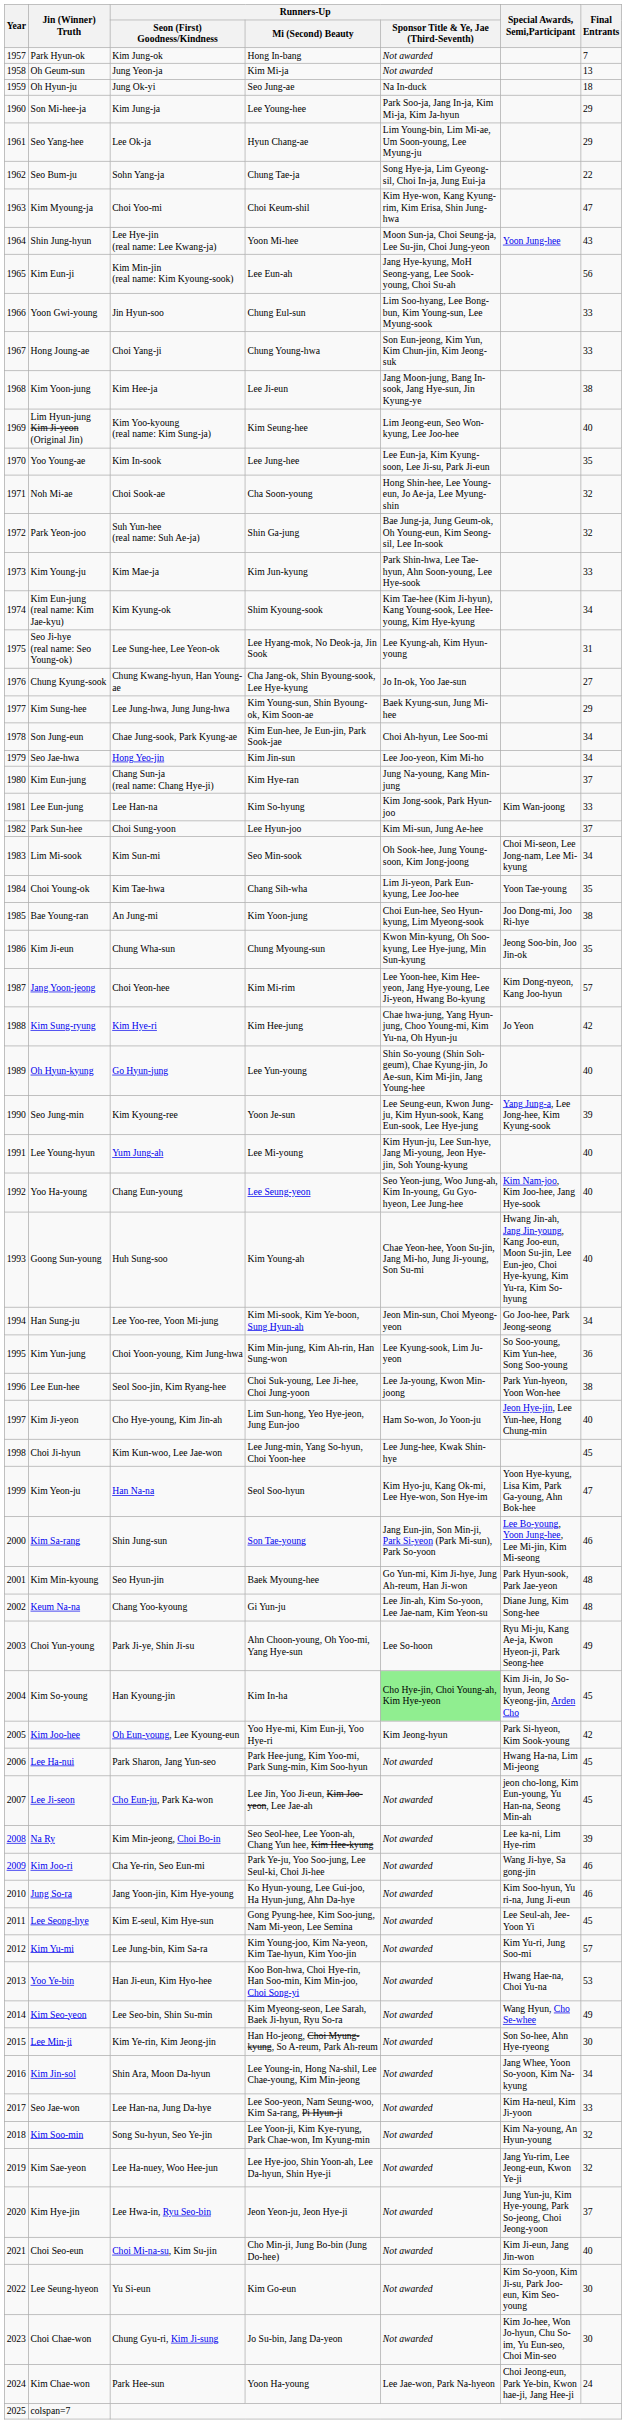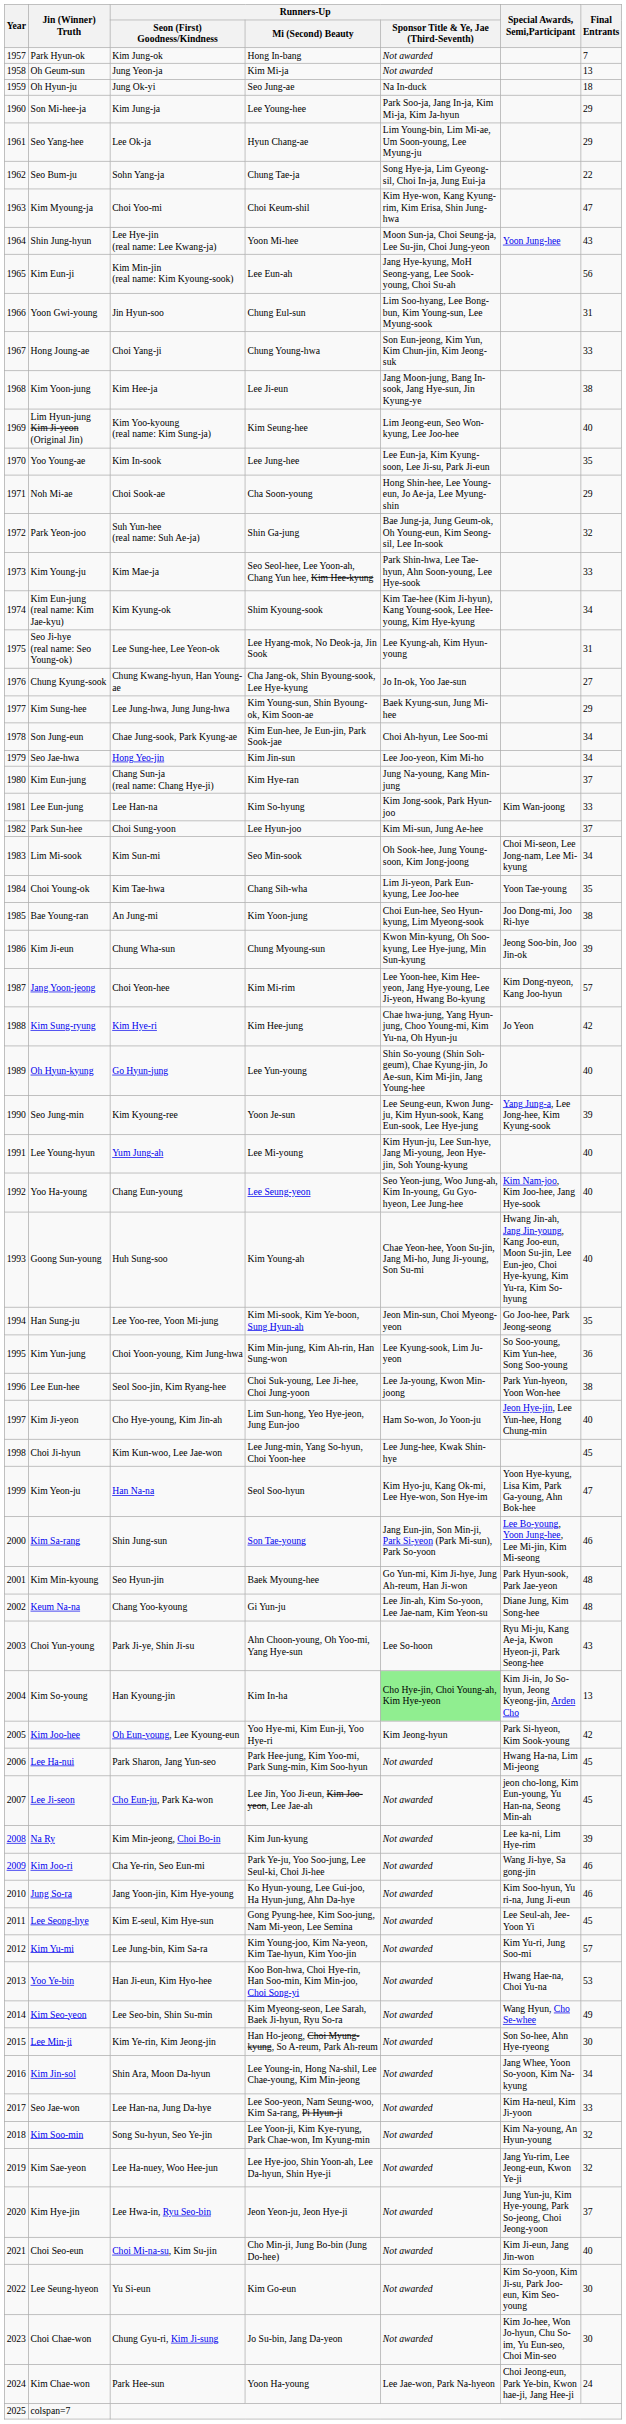(588, 312) 33 -> (588, 312) 31
(588, 494) 32 -> (588, 494) 29
(278, 571) Kim Jun-kyung -> (310, 571) Seo Seol-hee, Lee Yoon-ah, Chang Yun hee, Kim Hee-kyung
(588, 948) 35 -> (588, 948) 39
(588, 1320) 34 -> (588, 1320) 35
(588, 1645) 49 -> (588, 1645) 43
(588, 1695) 45 -> (588, 1695) 13
(310, 1839) Seo Seol-hee, Lee Yoon-ah, Chang Yun hee, Kim Hee-kyung -> (278, 1839) Kim Jun-kyung
